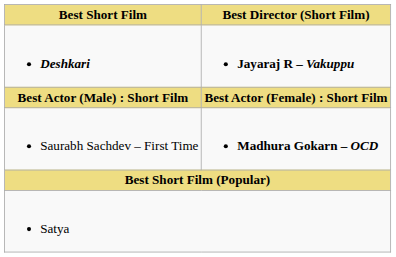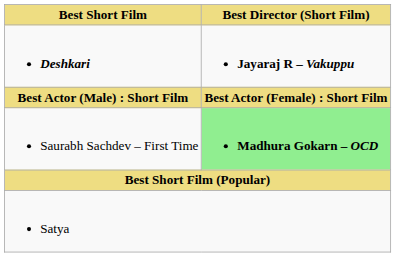(296, 146) no background -> (296, 146) lightgreen background
